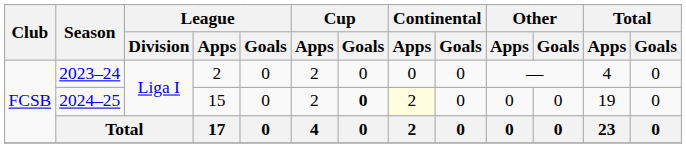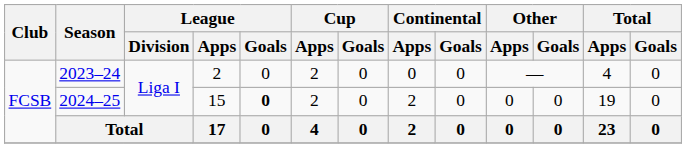(266, 101) normal -> (266, 101) bold
(363, 101) bold -> (363, 101) normal
(412, 101) lightyellow background -> (412, 101) no background
